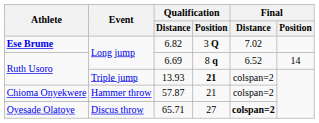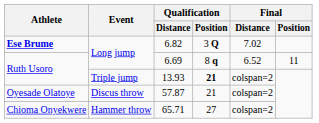(295, 61) 14 -> (294, 61) 11
(47, 94) Chioma Onyekwere -> (41, 94) Oyesade Olatoye
(121, 94) Hammer throw -> (117, 94) Discus throw
(41, 110) Oyesade Olatoye -> (47, 110) Chioma Onyekwere
(117, 110) Discus throw -> (121, 110) Hammer throw
(253, 110) bold -> (252, 110) normal
